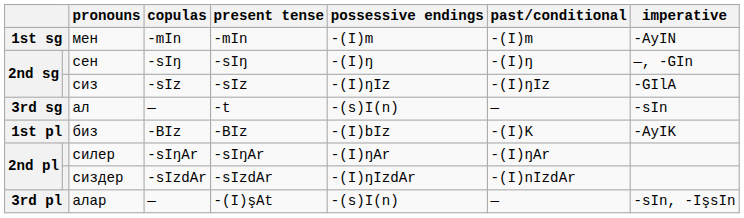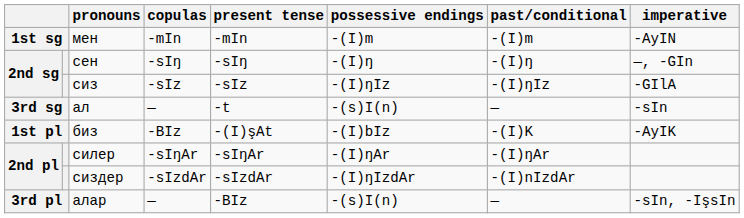(230, 132) -BIz -> (243, 132) -(I)şAt
(243, 201) -(I)şAt -> (230, 201) -BIz
